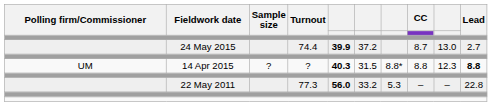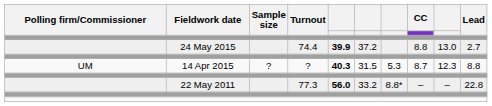(421, 47) 8.7 -> (421, 47) 8.8
(394, 66) 8.8* -> (394, 66) 5.3
(421, 66) 8.8 -> (421, 66) 8.7
(474, 66) bold -> (474, 66) normal
(394, 85) 5.3 -> (394, 85) 8.8*
